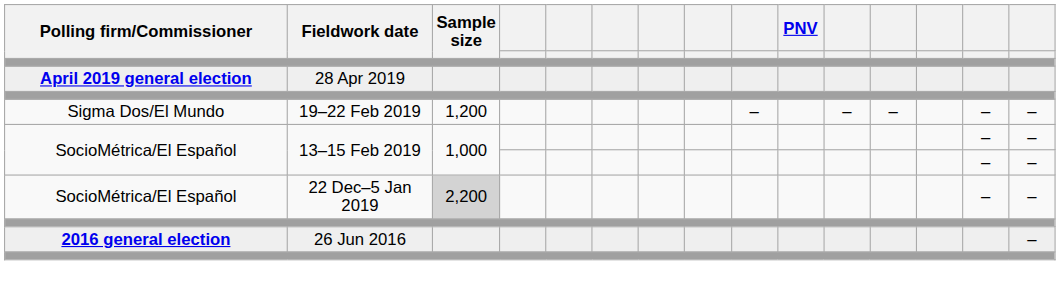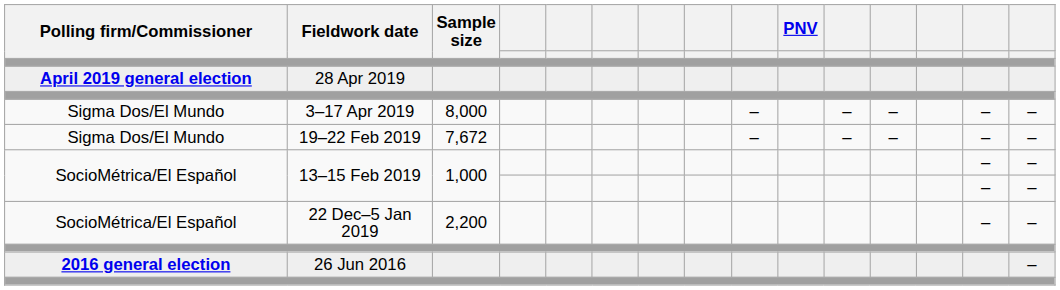+ row: (146, 112)
(466, 112) 1,200 -> (466, 137) 7,672
(466, 197) lightgrey background -> (466, 222) no background
